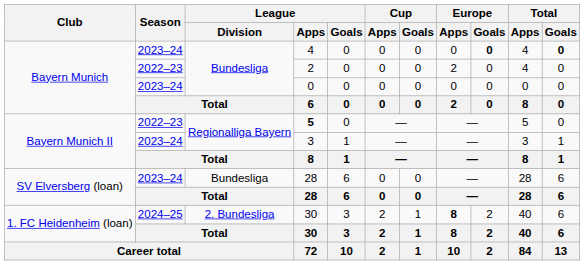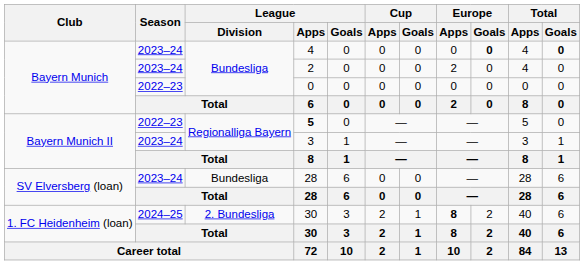(160, 68) 2022–23 -> (160, 68) 2023–24
(160, 86) 2023–24 -> (160, 86) 2022–23
